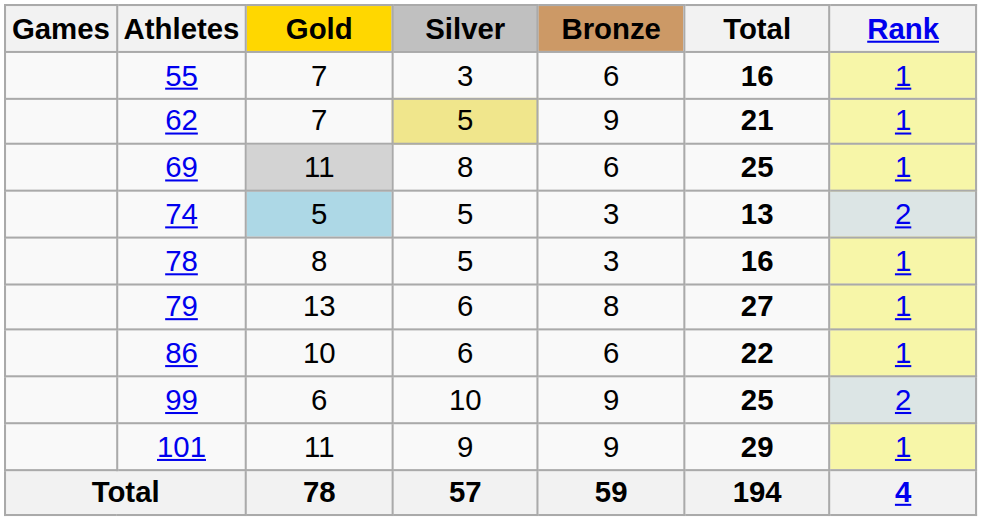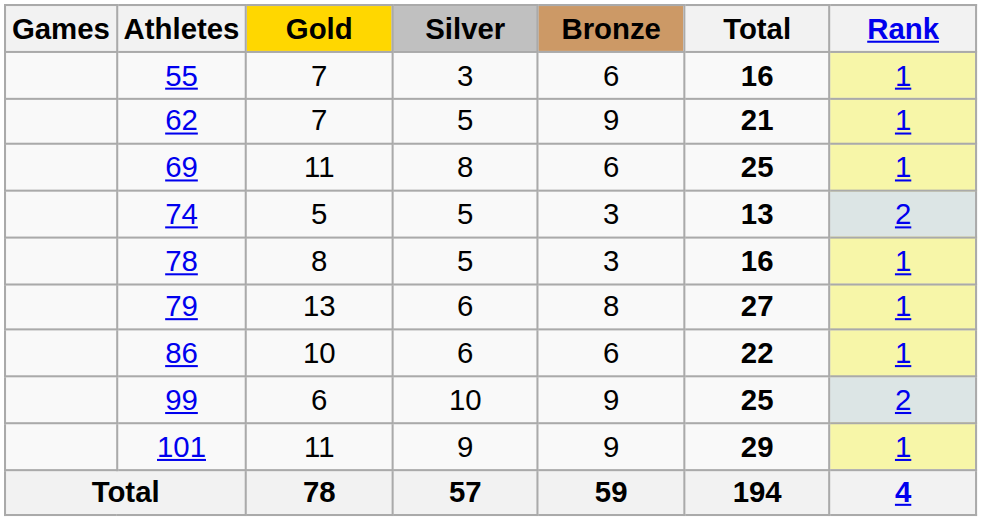(465, 121) khaki background -> (465, 121) no background
(319, 168) lightgrey background -> (319, 168) no background
(319, 214) lightblue background -> (319, 214) no background
